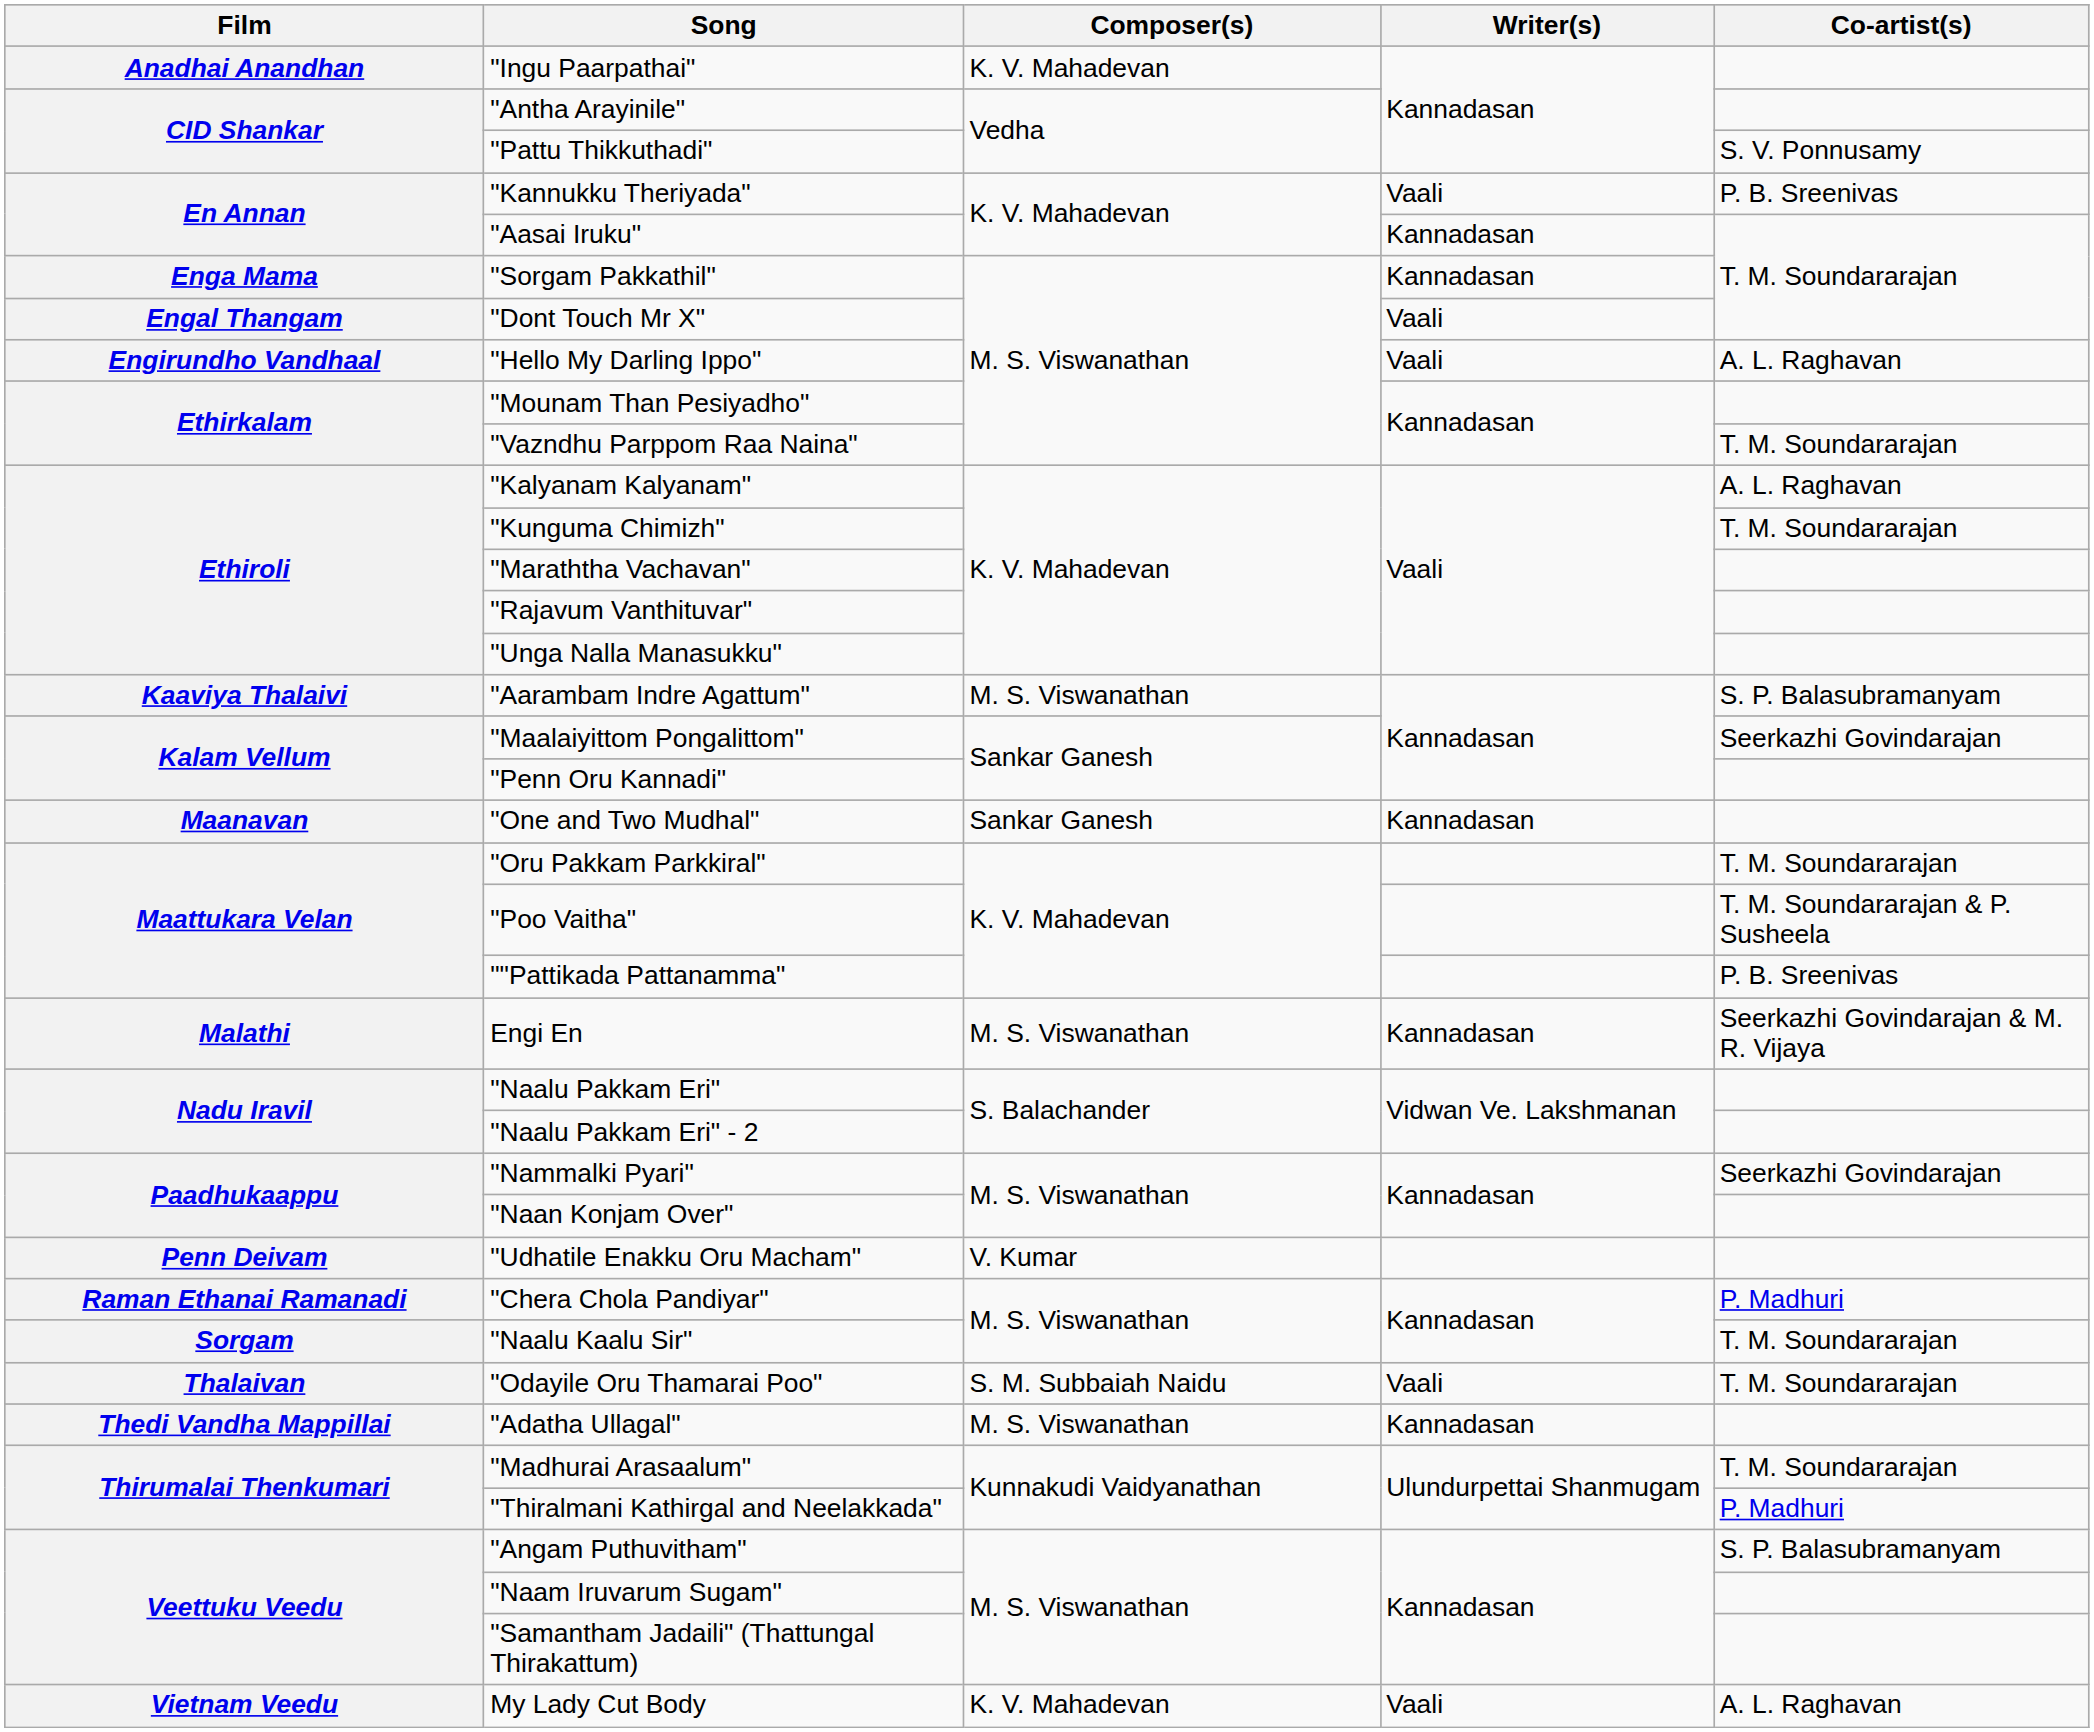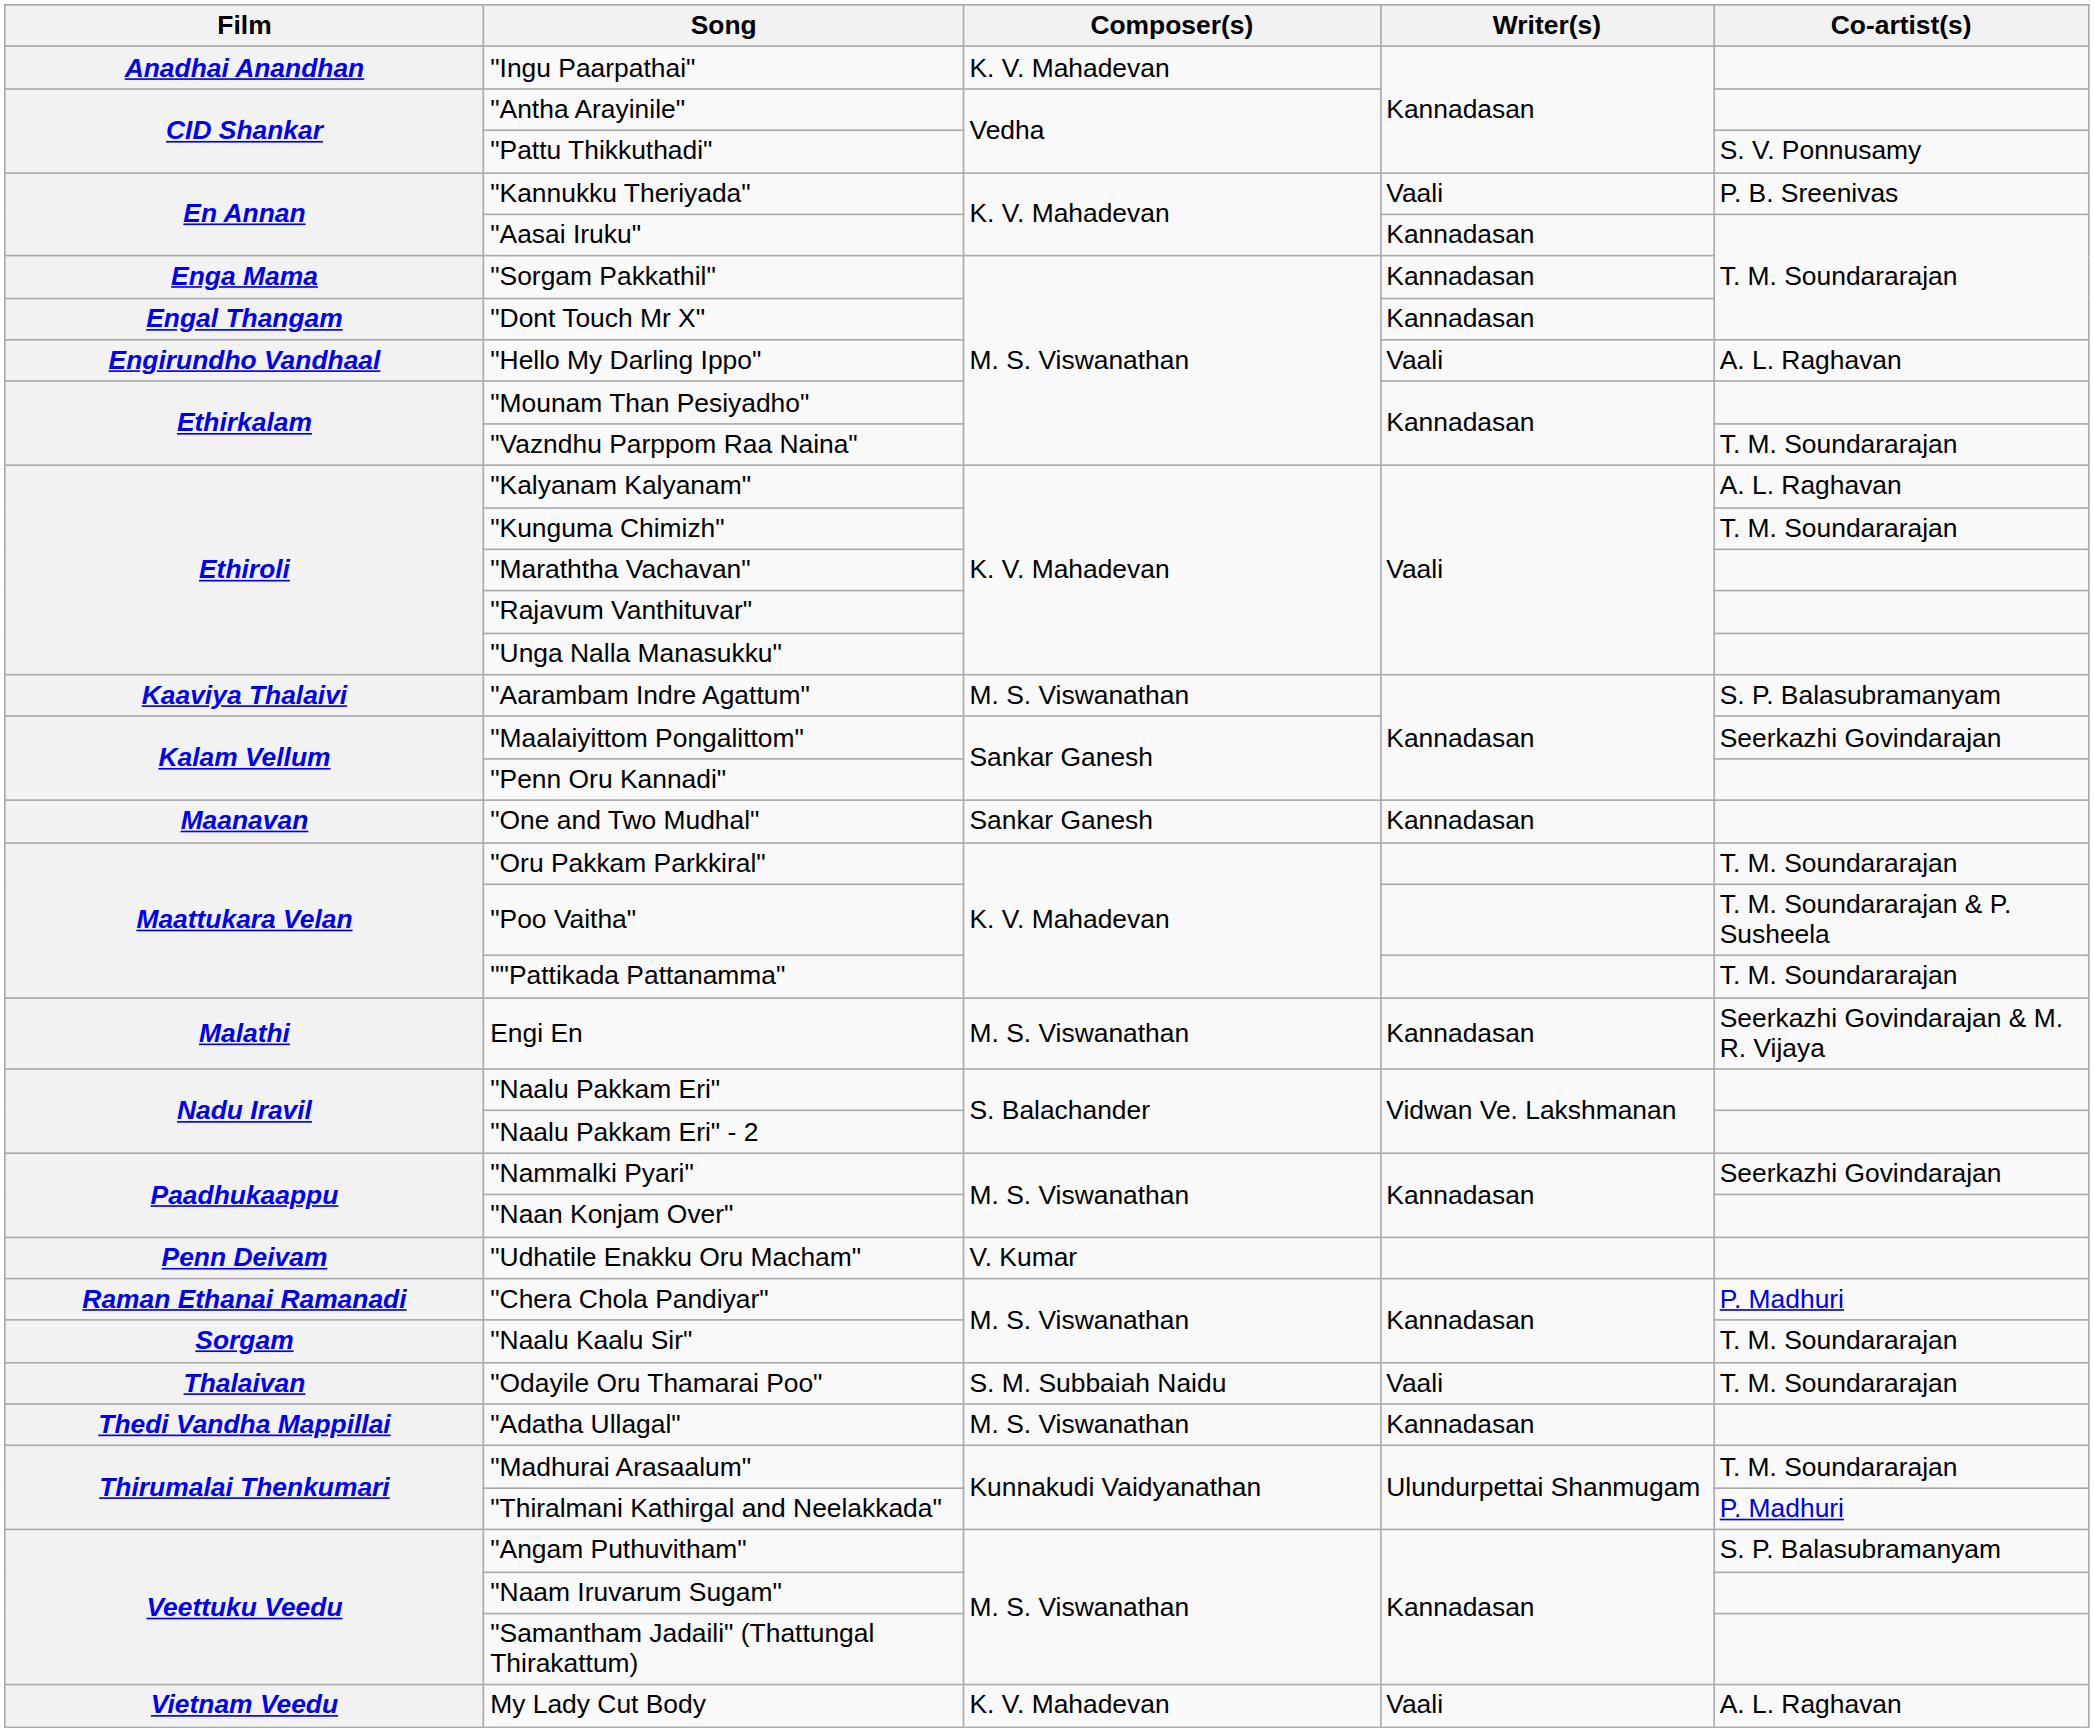(1415, 318) Vaali -> (1460, 318) Kannadasan
(1809, 976) P. B. Sreenivas -> (1839, 976) T. M. Soundararajan
